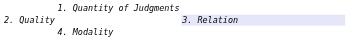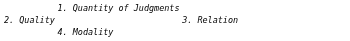(210, 20) lavender background -> (210, 20) no background
